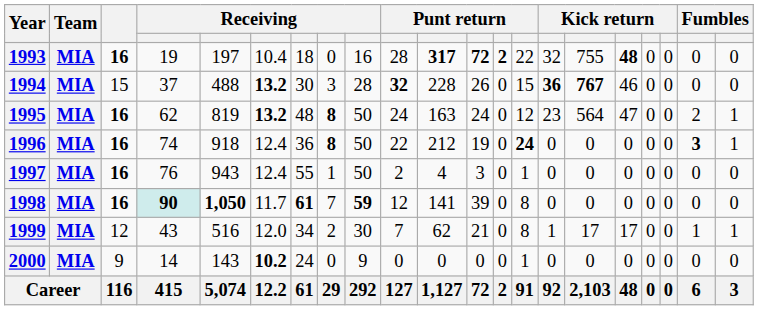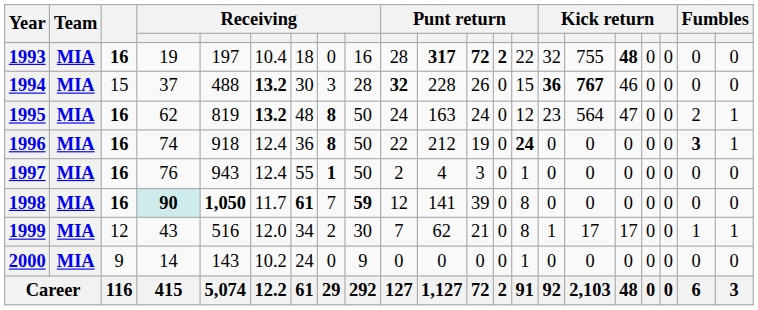(331, 173) normal -> (331, 173) bold
(271, 261) bold -> (271, 261) normal
